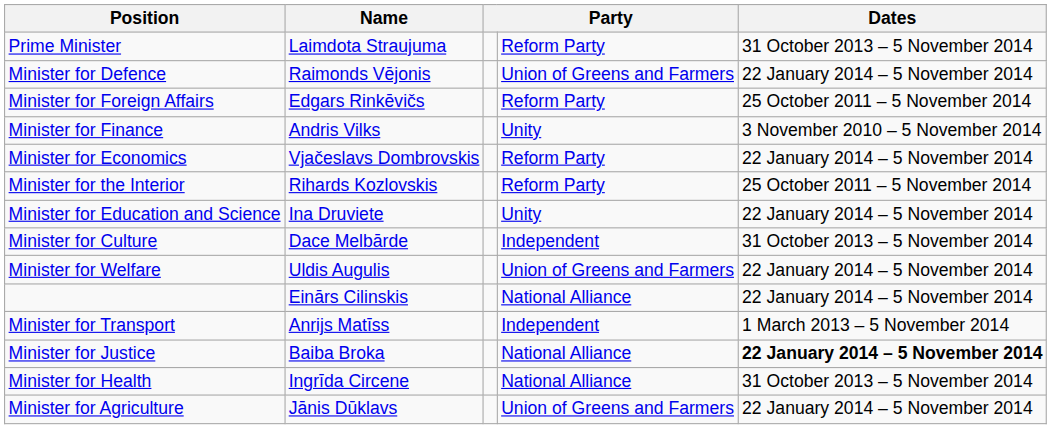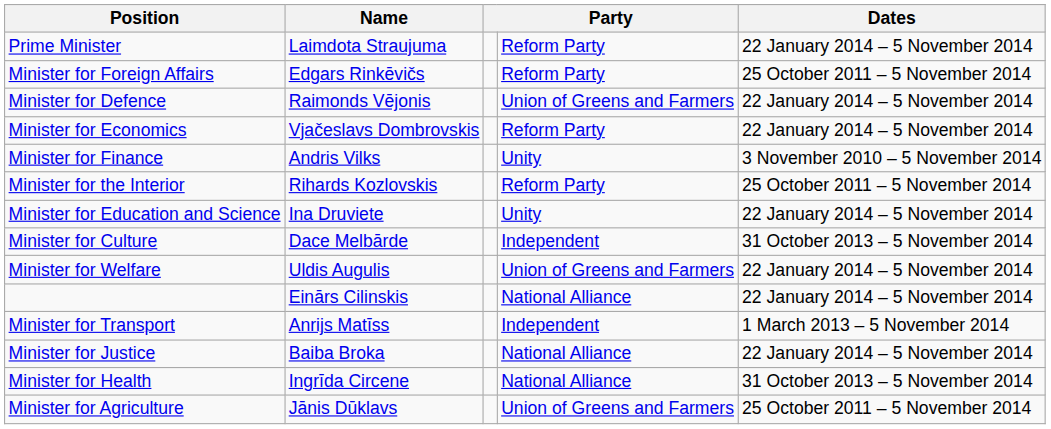(887, 46) 31 October 2013 – 5 November 2014 -> (887, 46) 22 January 2014 – 5 November 2014
rows swapped: (87, 74) <-> (111, 102)
rows swapped: (98, 158) <-> (86, 130)
(892, 353) bold -> (887, 353) normal
(887, 409) 22 January 2014 – 5 November 2014 -> (887, 409) 25 October 2011 – 5 November 2014
